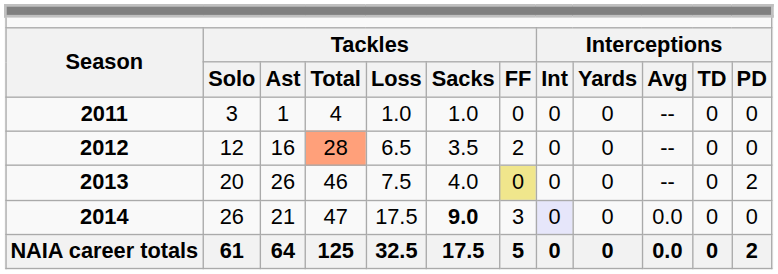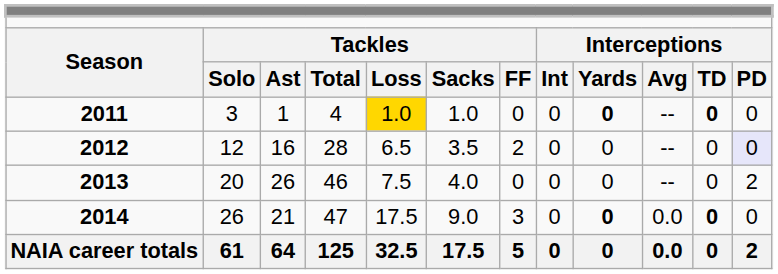(396, 113) no background -> (396, 113) gold background
(608, 113) normal -> (608, 113) bold
(712, 113) normal -> (712, 113) bold
(336, 148) lightsalmon background -> (336, 148) no background
(752, 148) no background -> (752, 148) lavender background
(518, 182) khaki background -> (518, 182) no background
(463, 217) bold -> (463, 217) normal
(555, 217) lavender background -> (555, 217) no background
(608, 217) normal -> (608, 217) bold
(712, 217) normal -> (712, 217) bold
